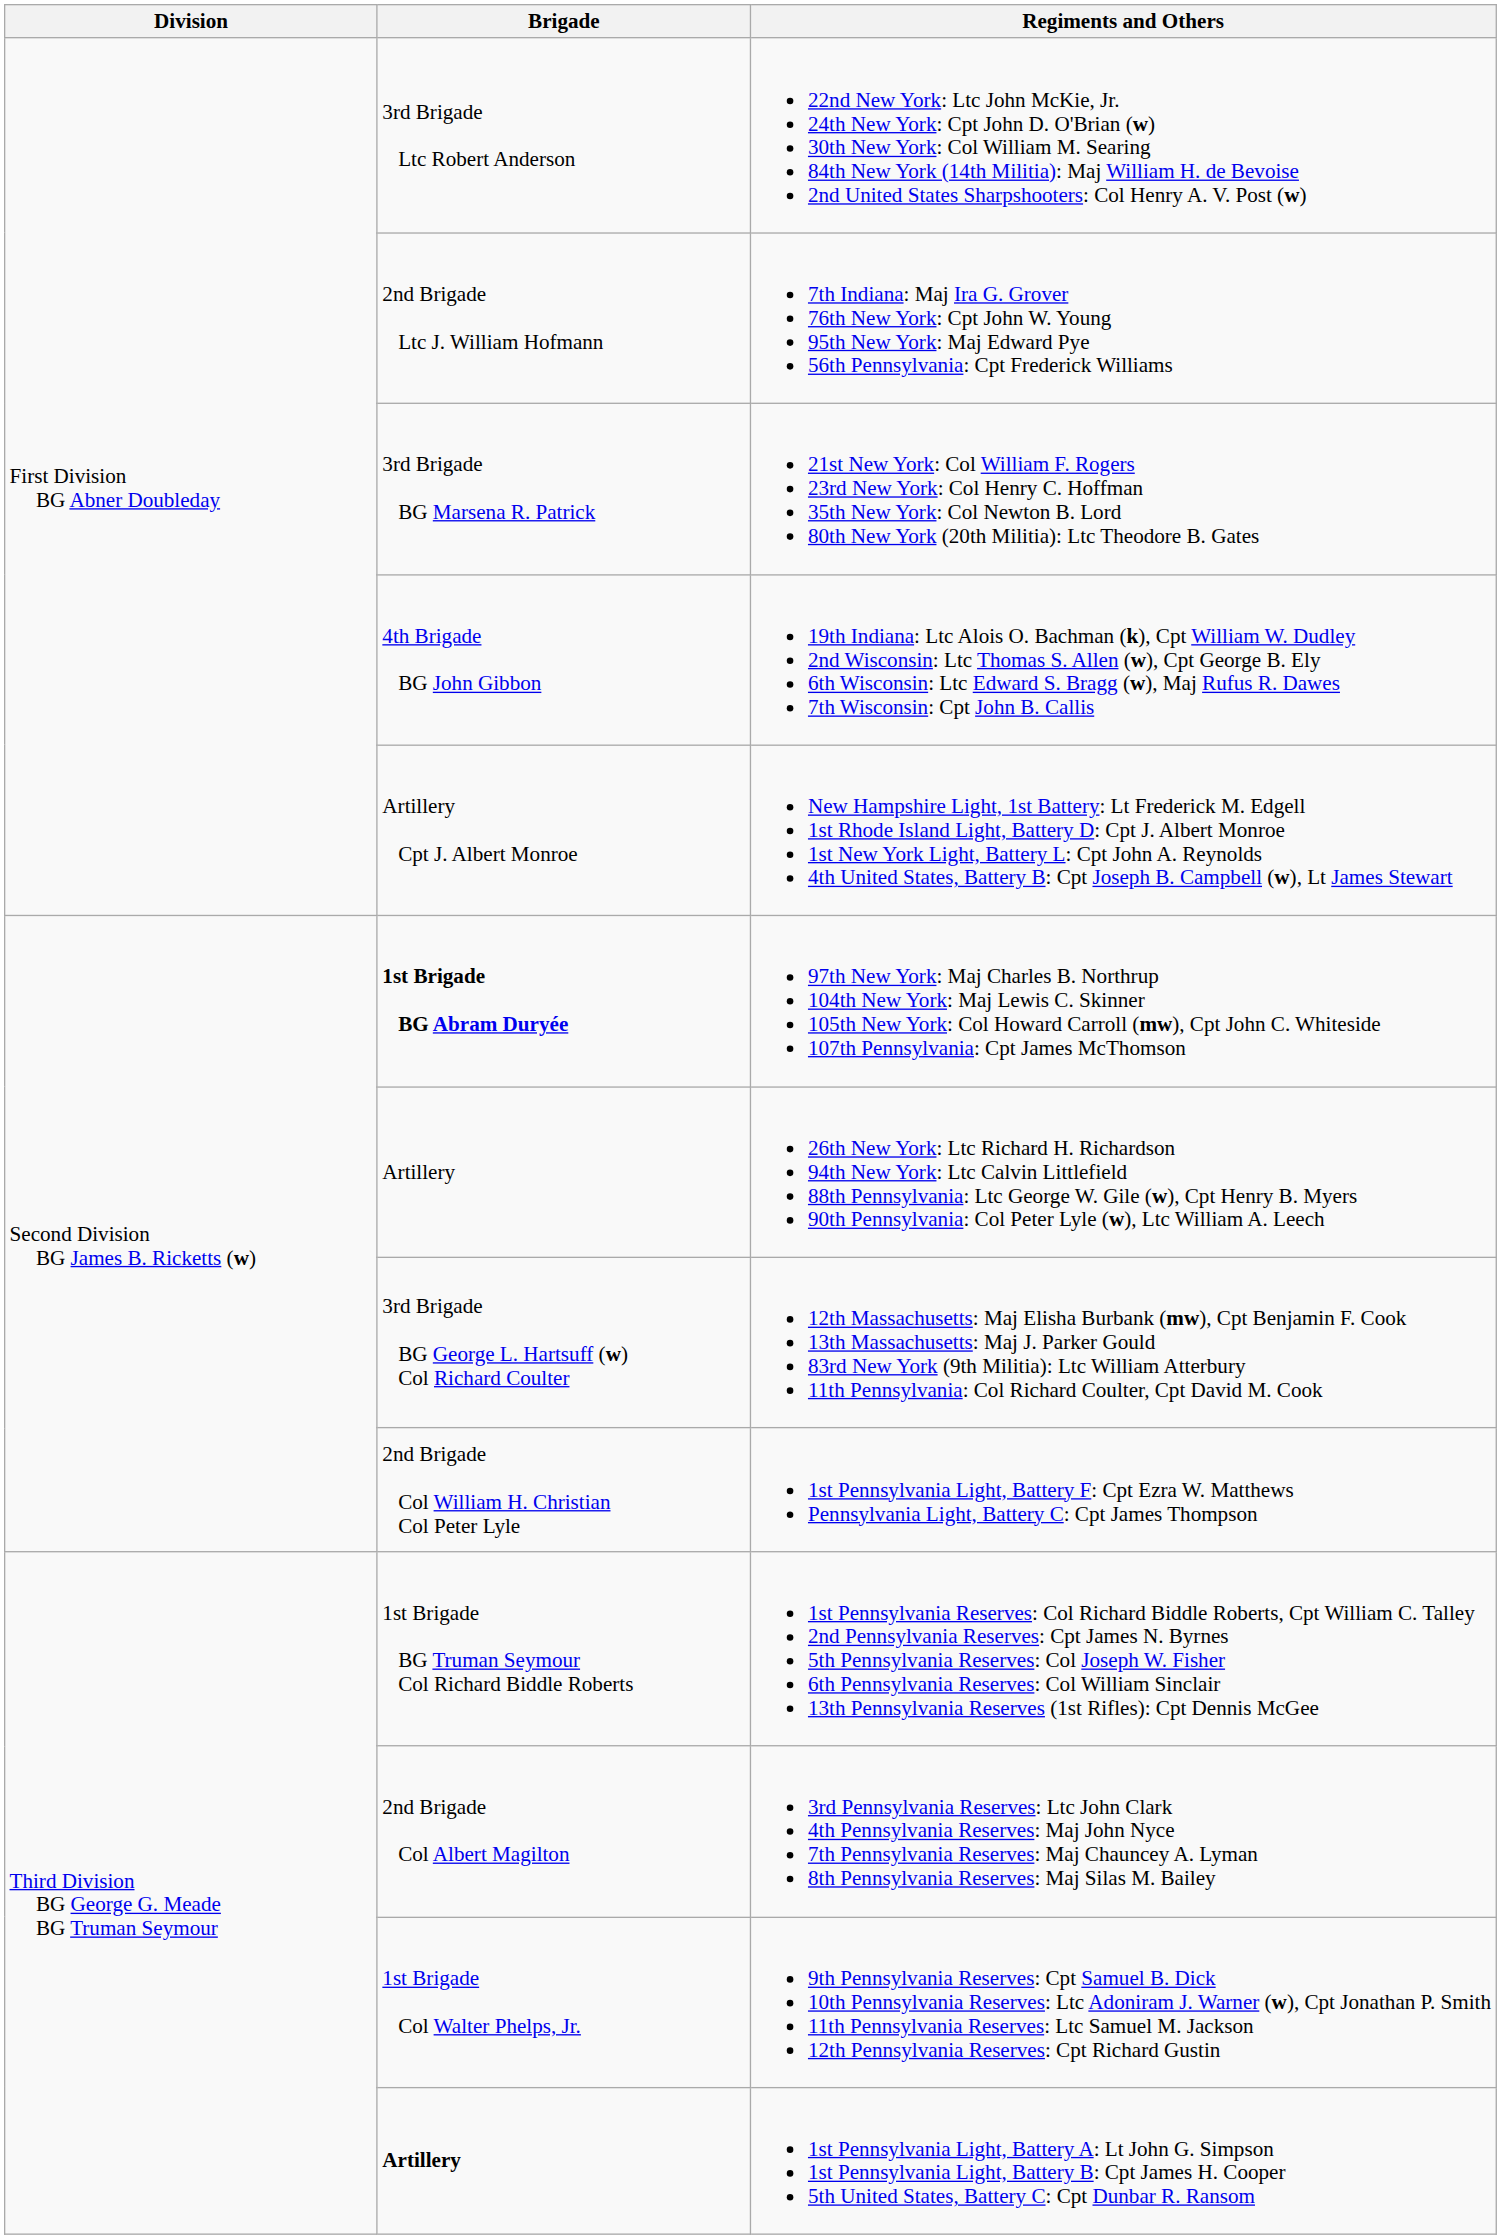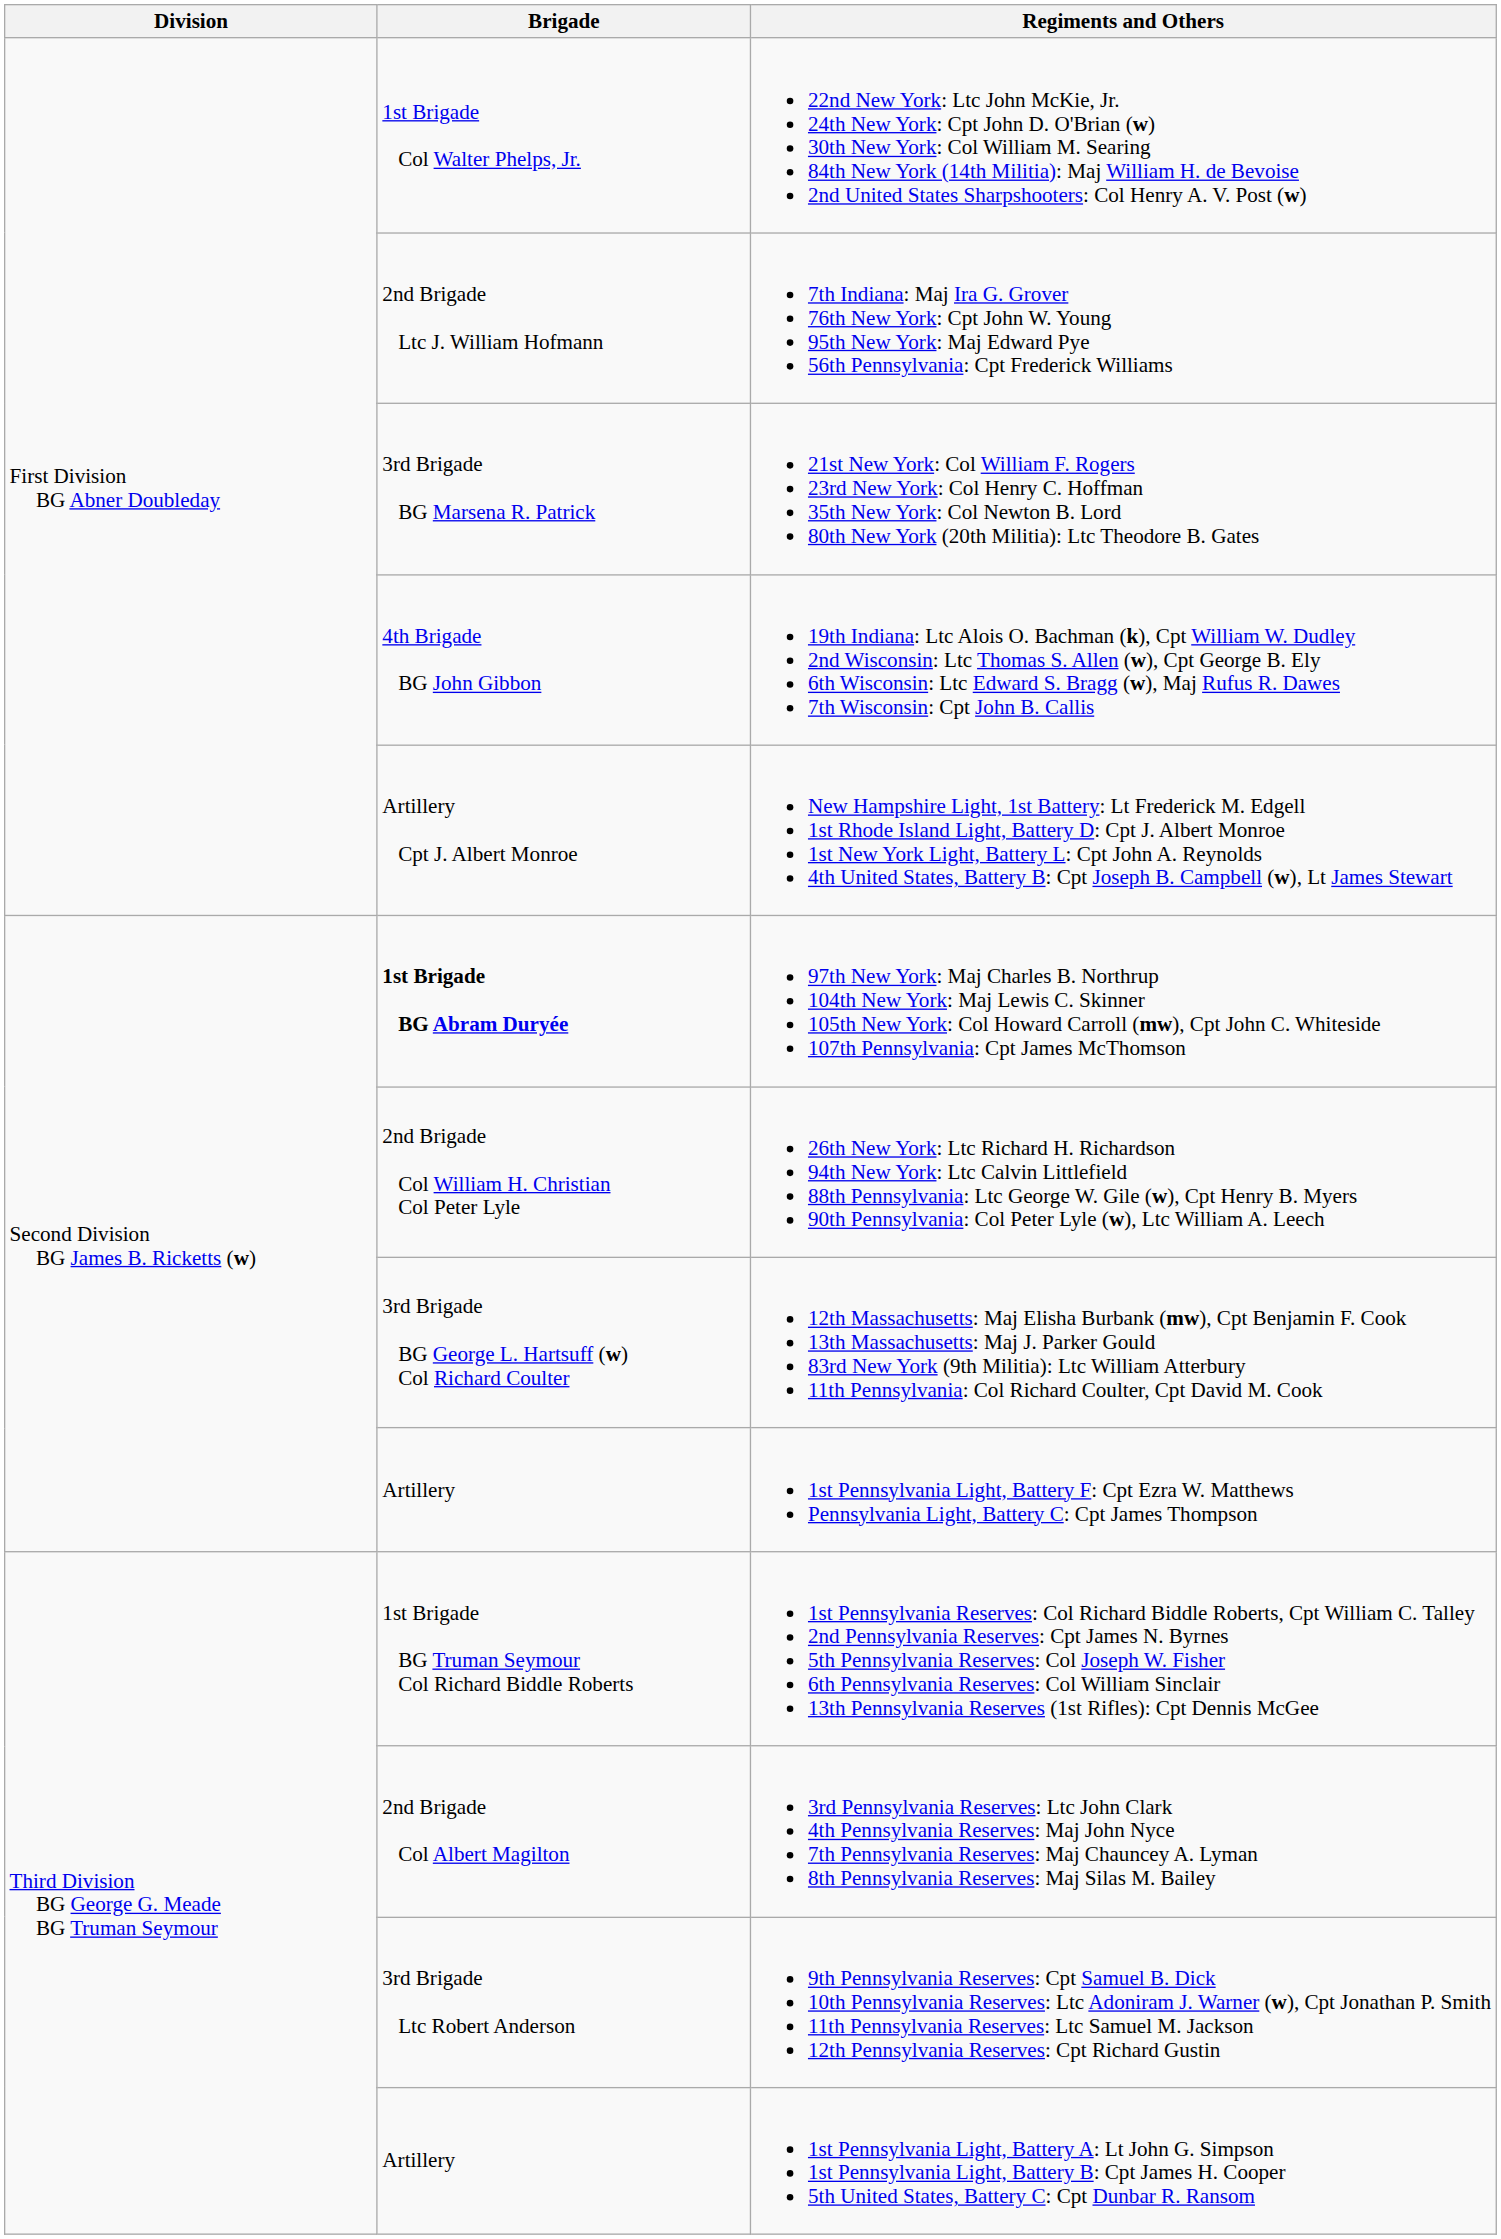(479, 135) 3rd Brigade Ltc Robert Anderson -> (482, 135) 1st Brigade Col Walter Phelps, Jr.
(419, 1171) Artillery -> (496, 1171) 2nd Brigade Col William H. Christian Col Peter Lyle
(496, 1489) 2nd Brigade Col William H. Christian Col Peter Lyle -> (419, 1489) Artillery
(482, 2001) 1st Brigade Col Walter Phelps, Jr. -> (479, 2001) 3rd Brigade Ltc Robert Anderson
(422, 2160) bold -> (419, 2160) normal
